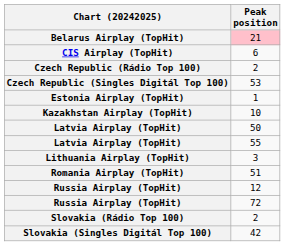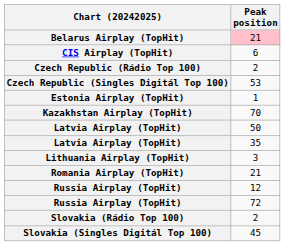(255, 113) 10 -> (255, 113) 70
(255, 143) 55 -> (255, 143) 35
(255, 173) 51 -> (255, 173) 21
(255, 233) 42 -> (255, 233) 45
